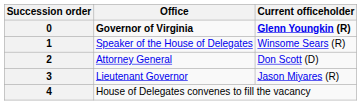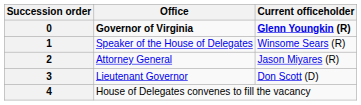(288, 60) Don Scott (D) -> (298, 60) Jason Miyares (R)
(298, 76) Jason Miyares (R) -> (288, 76) Don Scott (D)
